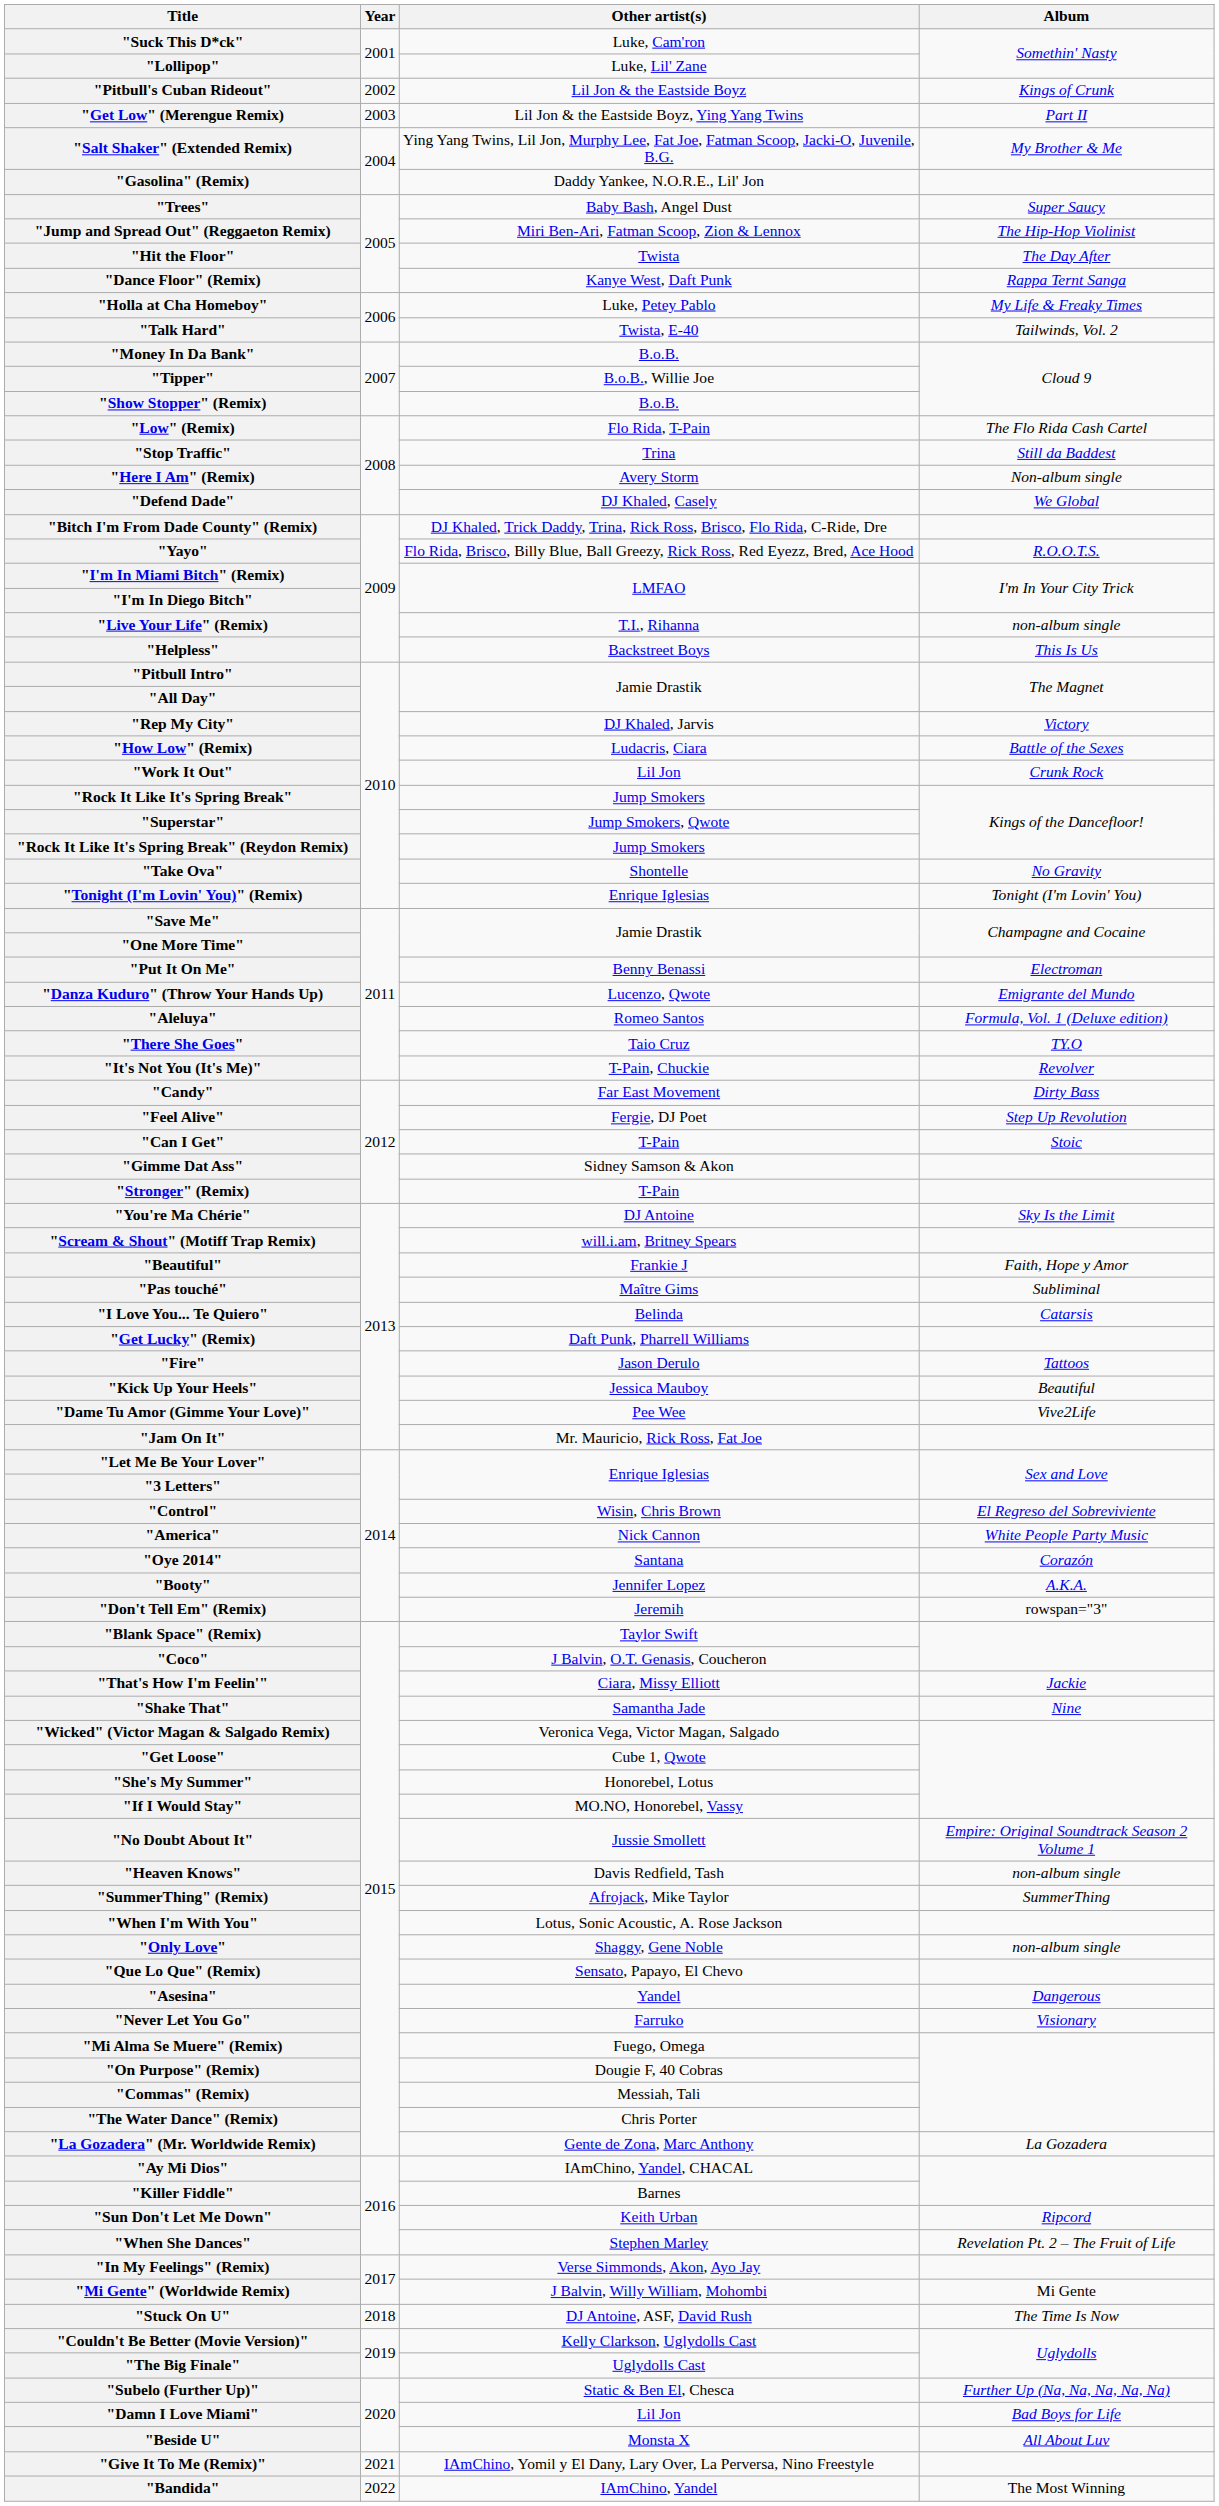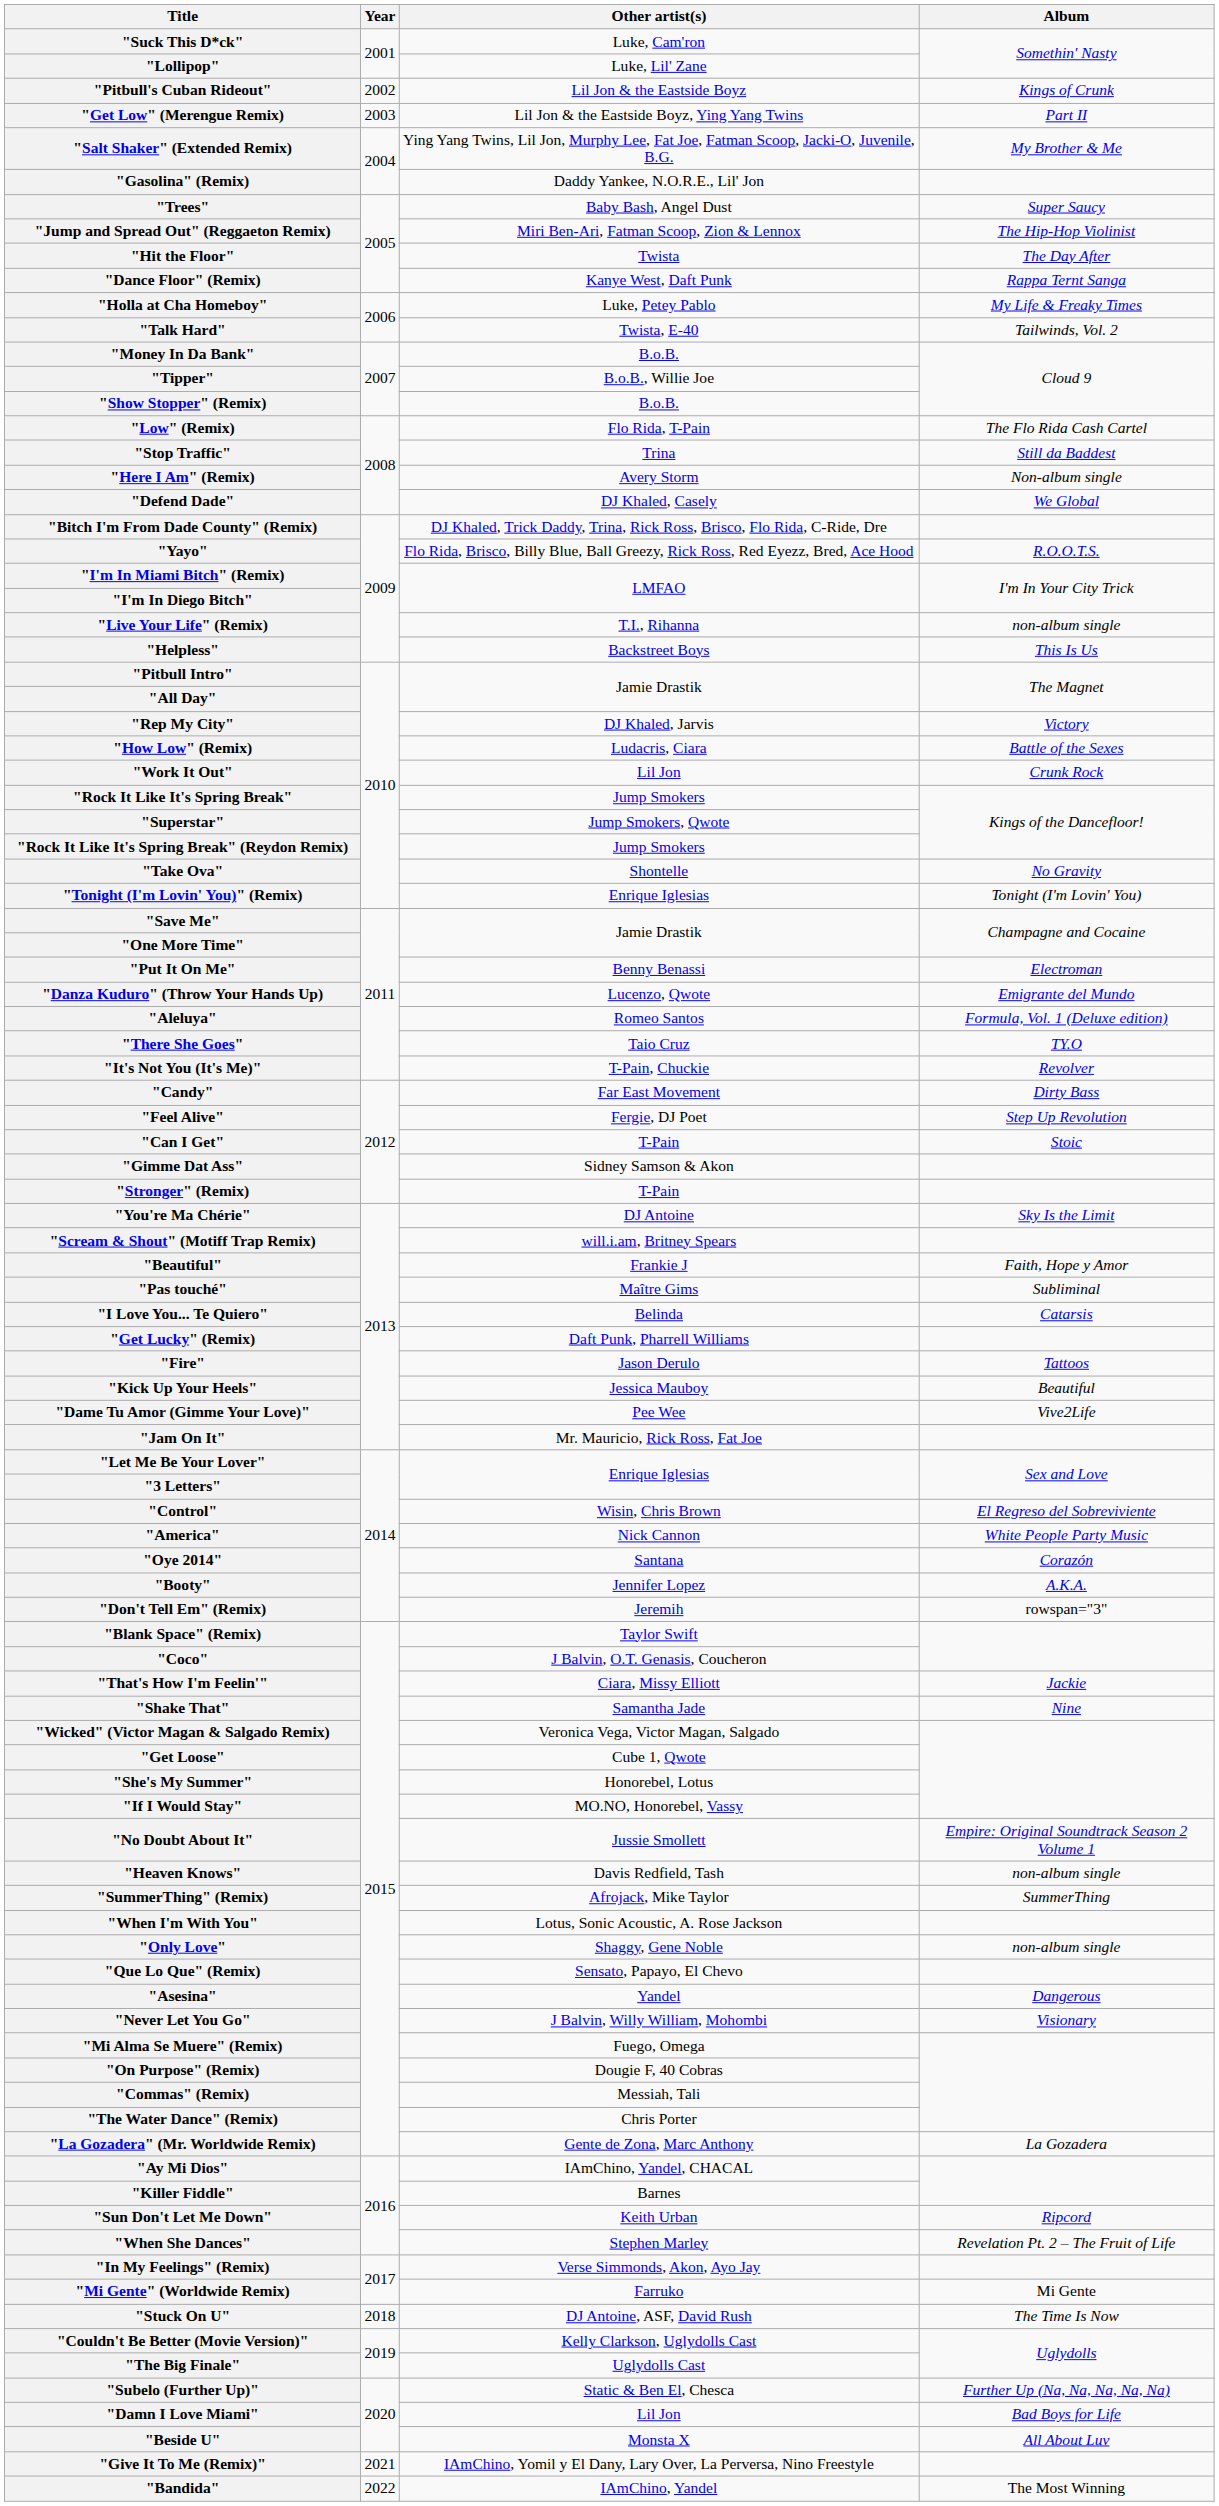(659, 2020) Farruko -> (659, 2020) J Balvin, Willy William, Mohombi
(659, 2291) J Balvin, Willy William, Mohombi -> (659, 2291) Farruko
